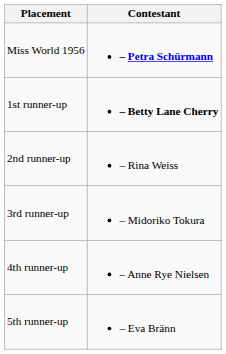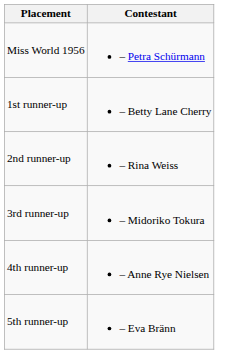(154, 57) bold -> (151, 57) normal
(154, 111) bold -> (151, 111) normal
